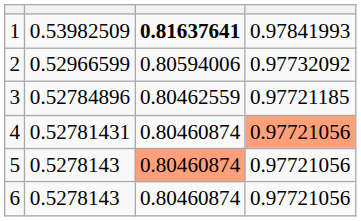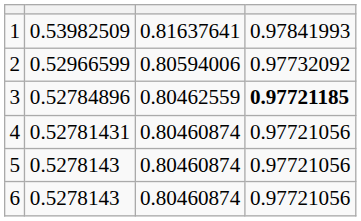(190, 30) bold -> (190, 30) normal
(300, 97) normal -> (300, 97) bold
(300, 131) lightsalmon background -> (300, 131) no background
(190, 164) lightsalmon background -> (190, 164) no background
